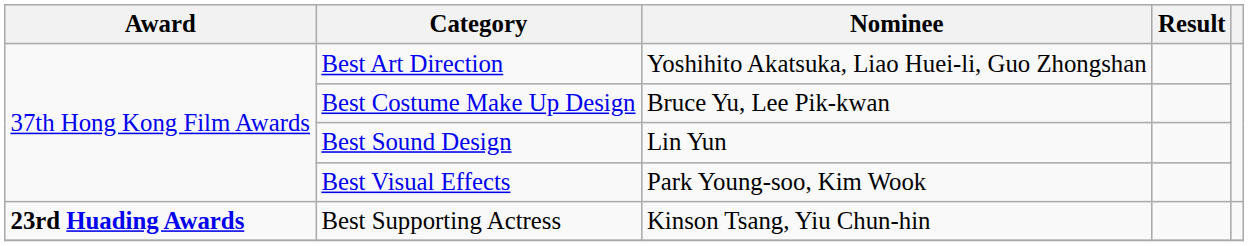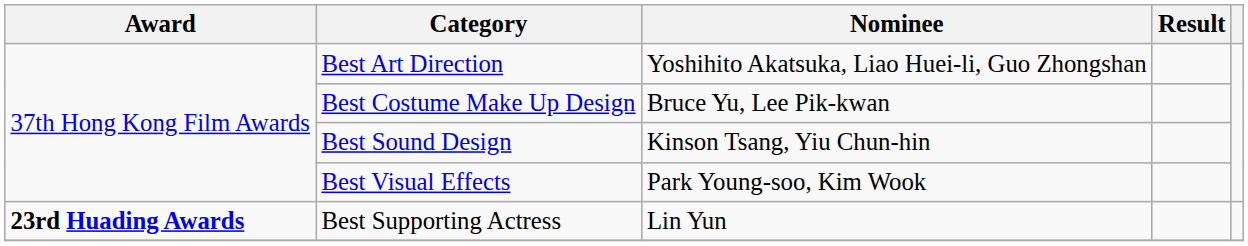(687, 142) Lin Yun -> (789, 142) Kinson Tsang, Yiu Chun-hin
(789, 220) Kinson Tsang, Yiu Chun-hin -> (687, 220) Lin Yun
